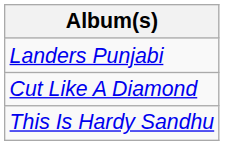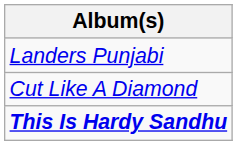(112, 122) normal -> (118, 122) bold
